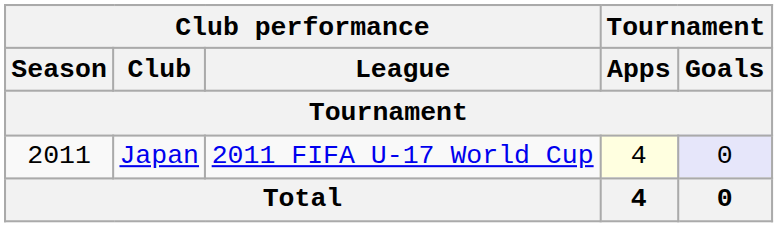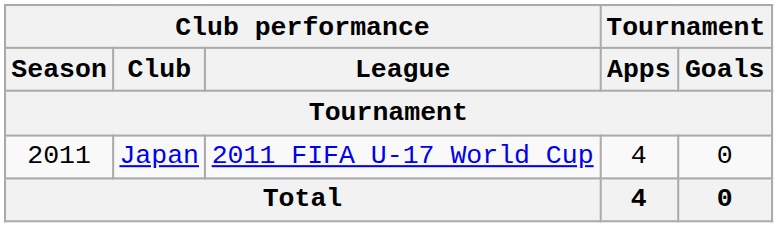(639, 156) lightyellow background -> (639, 156) no background
(725, 156) lavender background -> (725, 156) no background
